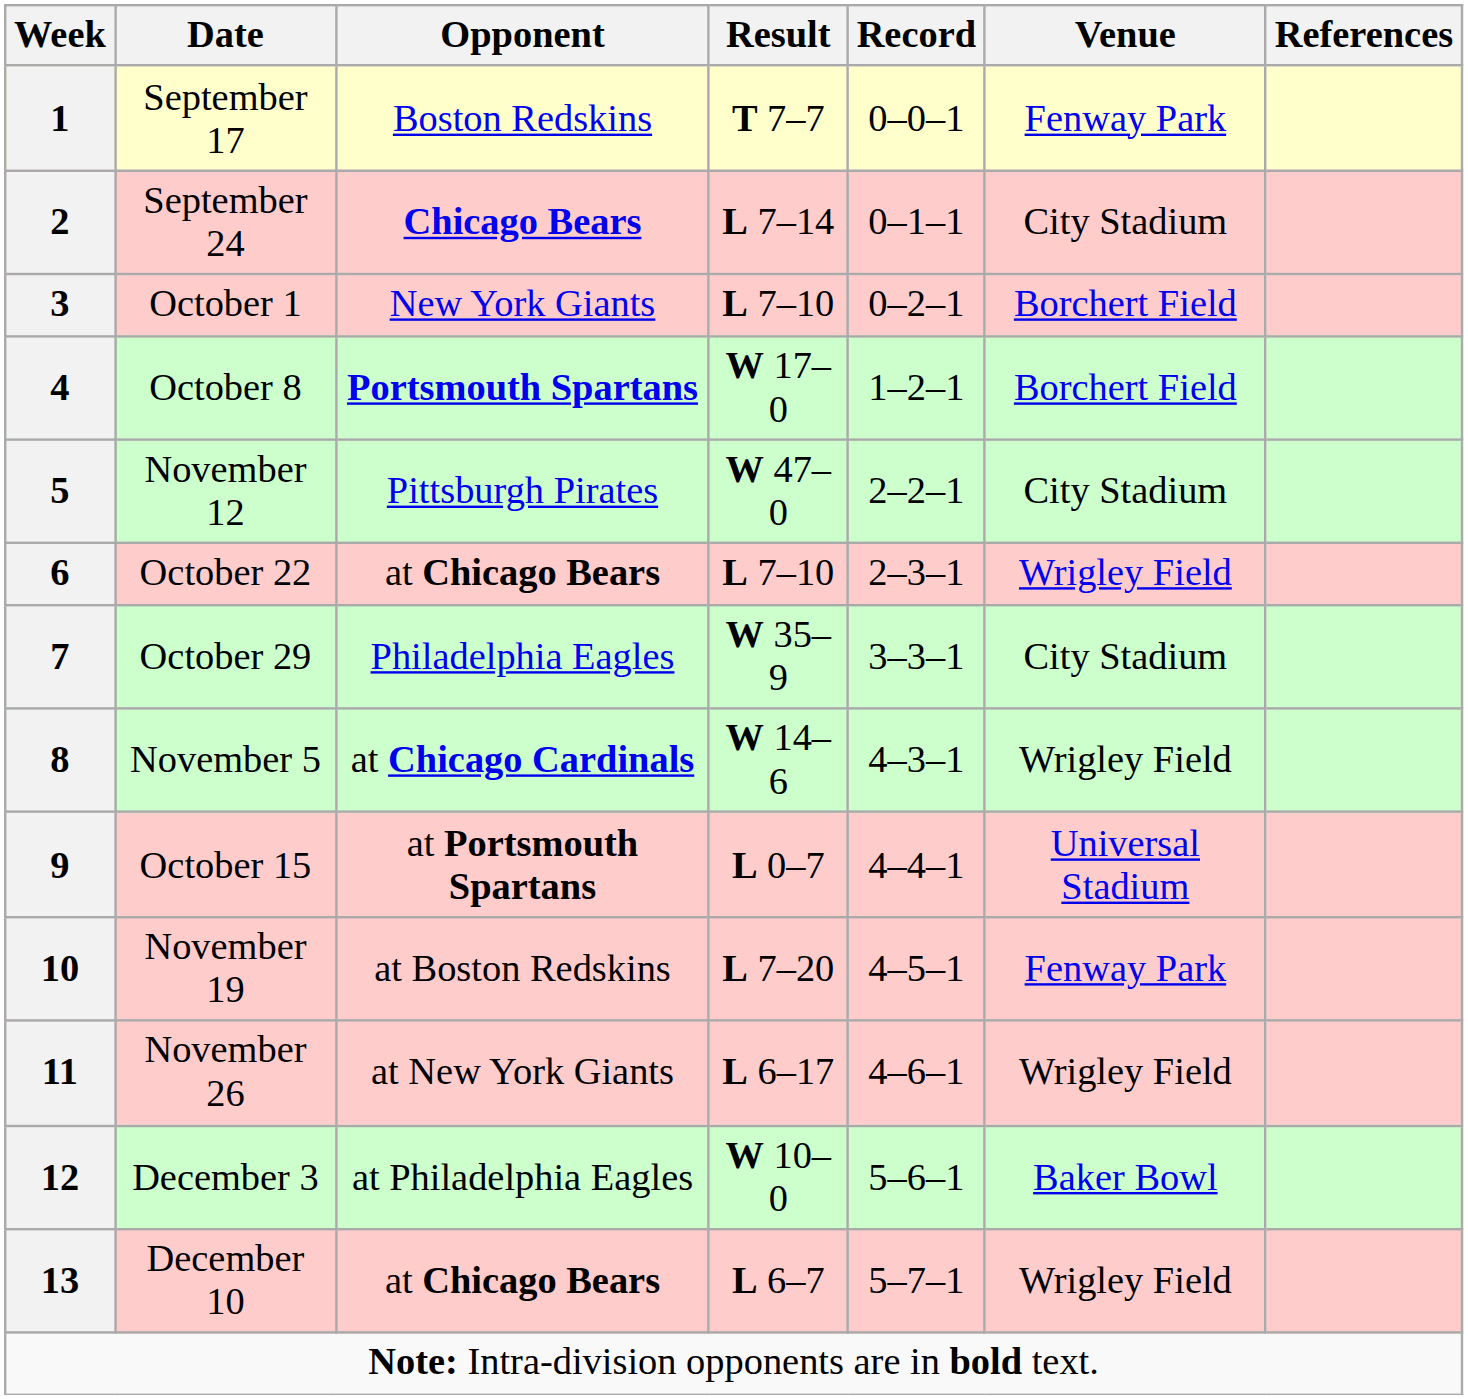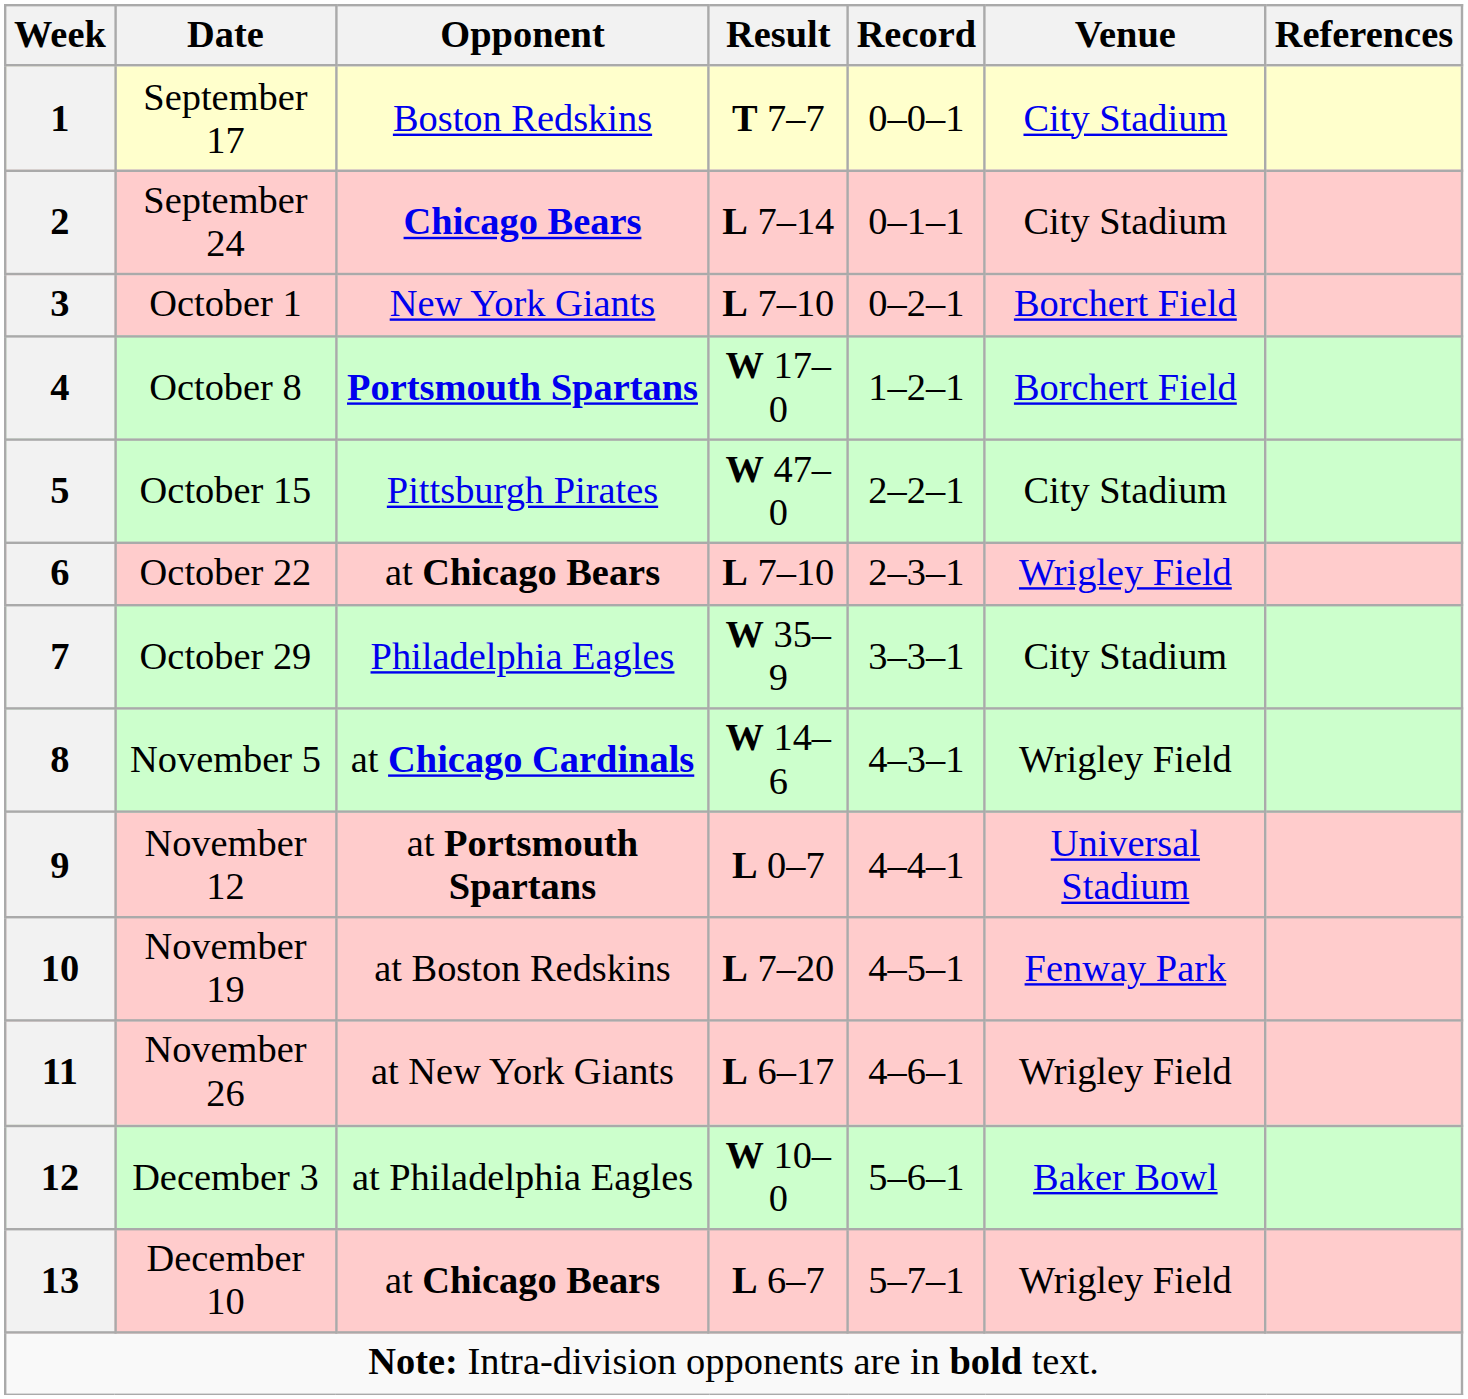(1125, 117) Fenway Park -> (1125, 117) City Stadium
(225, 490) November 12 -> (225, 490) October 15
(225, 863) October 15 -> (225, 863) November 12
